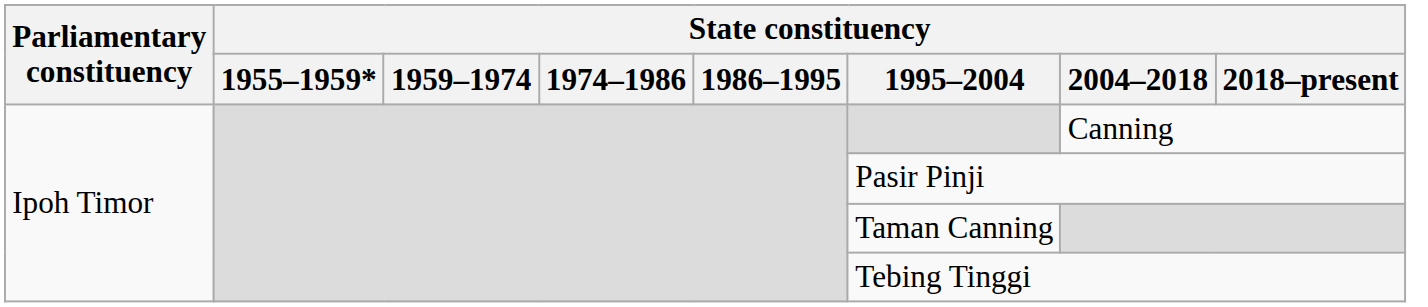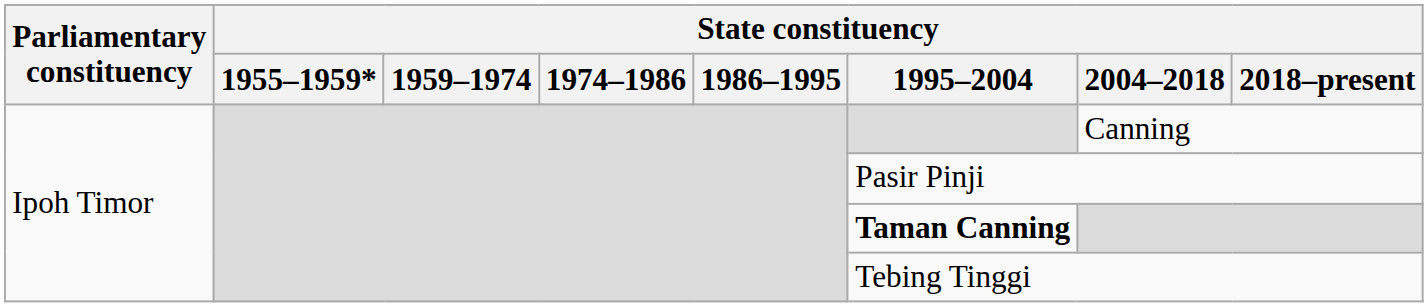(954, 227) normal -> (963, 227) bold
